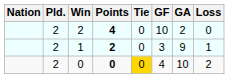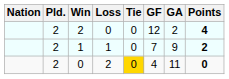columns swapped: (208, 13) <-> (112, 13)
(162, 30) 10 -> (154, 30) 12
(162, 47) 3 -> (154, 47) 7
(183, 64) 10 -> (175, 64) 11
